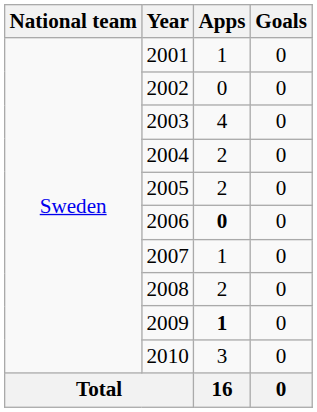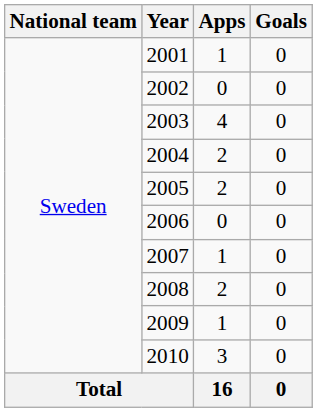(222, 222) bold -> (222, 222) normal
(222, 322) bold -> (222, 322) normal
